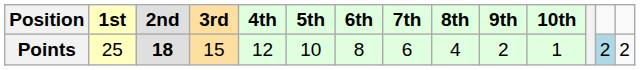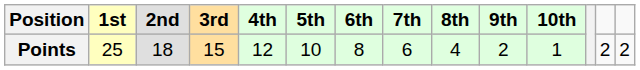(163, 49) bold -> (163, 49) normal
(605, 49) lightblue background -> (605, 49) no background
